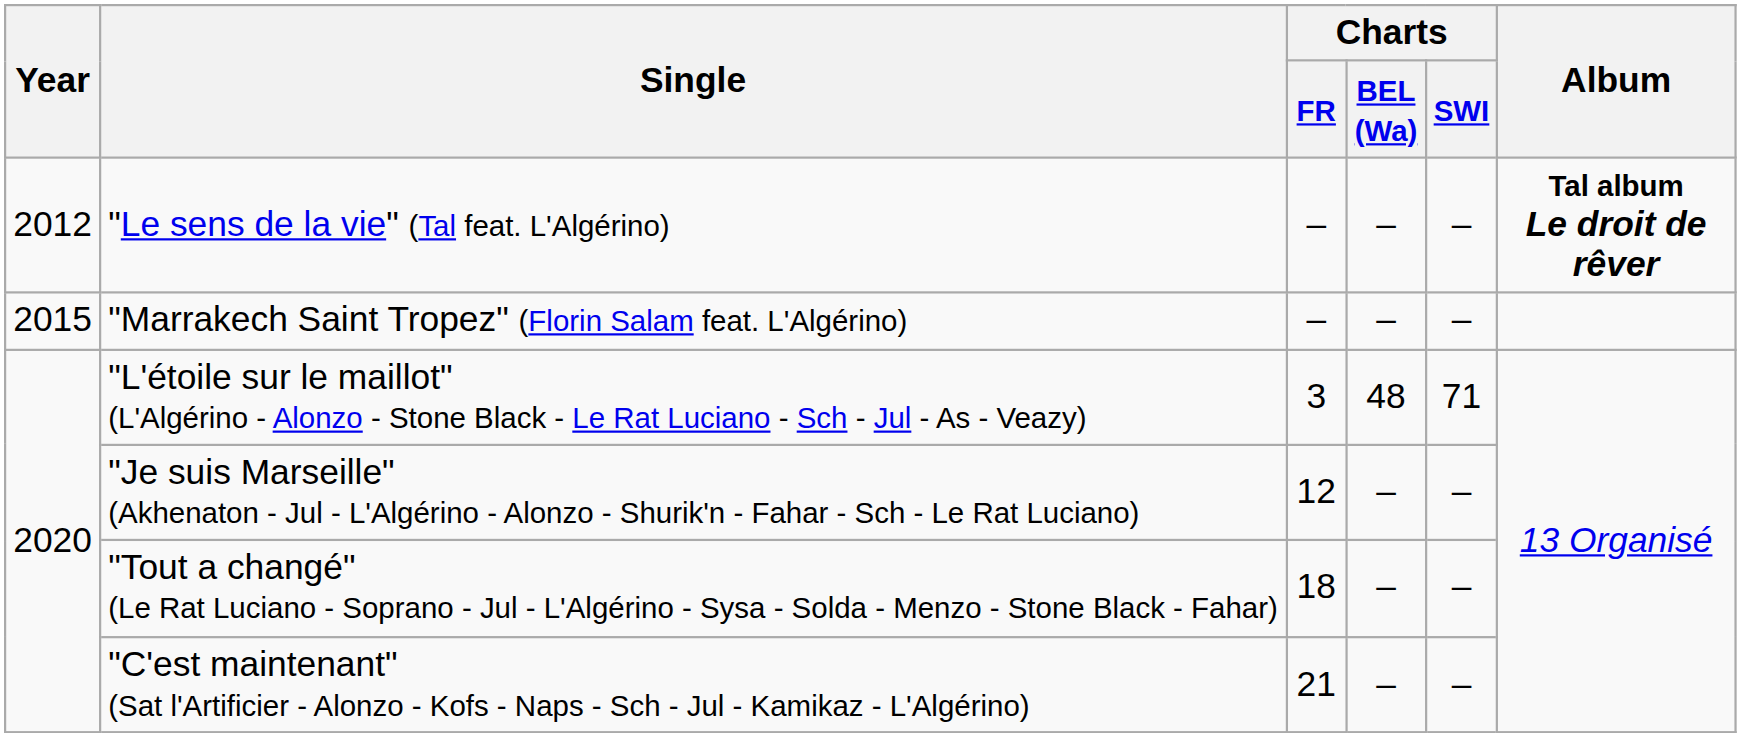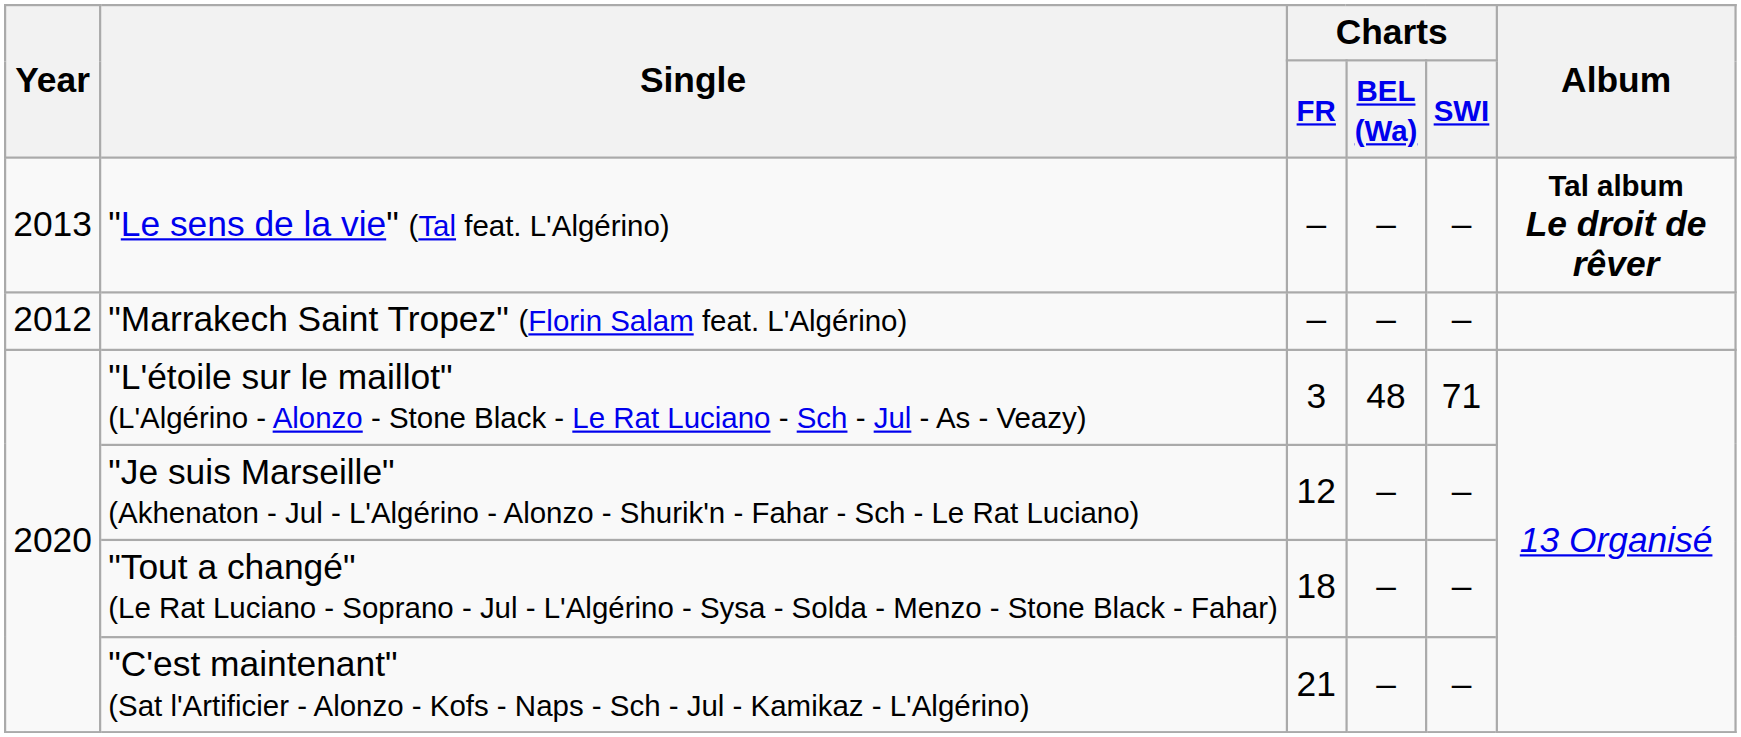(53, 224) 2012 -> (53, 224) 2013
(53, 320) 2015 -> (53, 320) 2012
